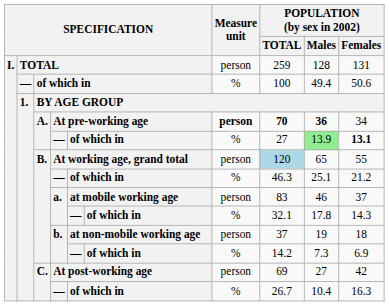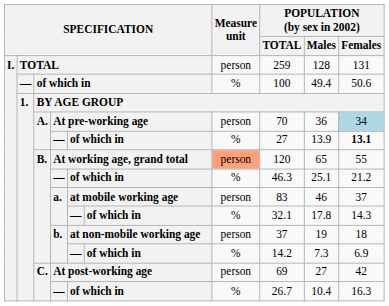(236, 121) bold -> (236, 121) normal
(282, 121) bold -> (282, 121) normal
(321, 121) bold -> (321, 121) normal
(361, 121) no background -> (361, 121) lightblue background
(321, 140) lightgreen background -> (321, 140) no background
(236, 158) no background -> (236, 158) lightsalmon background
(282, 158) lightblue background -> (282, 158) no background
